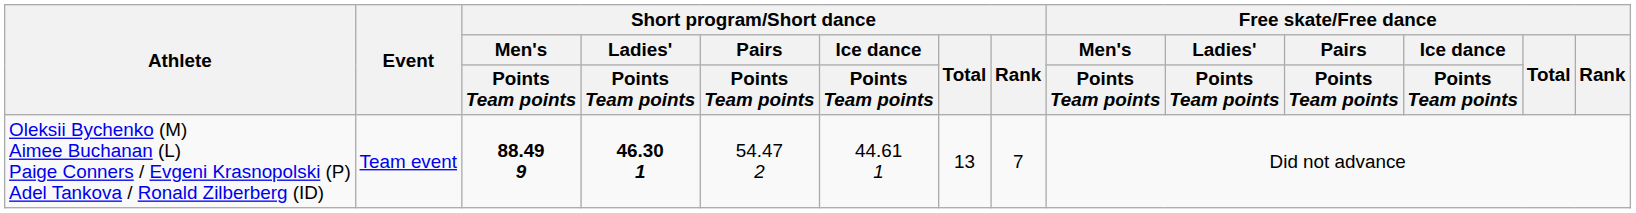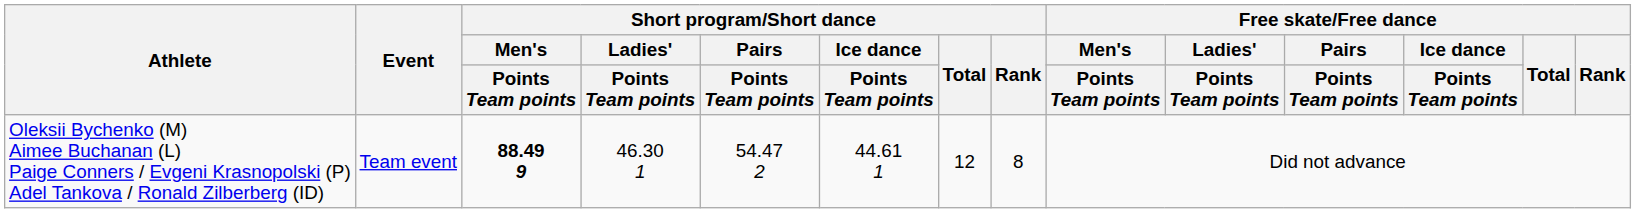(640, 162) bold -> (640, 162) normal
(964, 162) 13 -> (964, 162) 12
(1018, 162) 7 -> (1018, 162) 8
